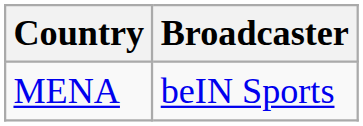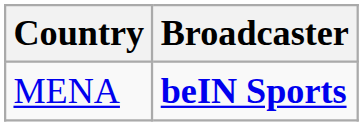(248, 90) normal -> (254, 90) bold
